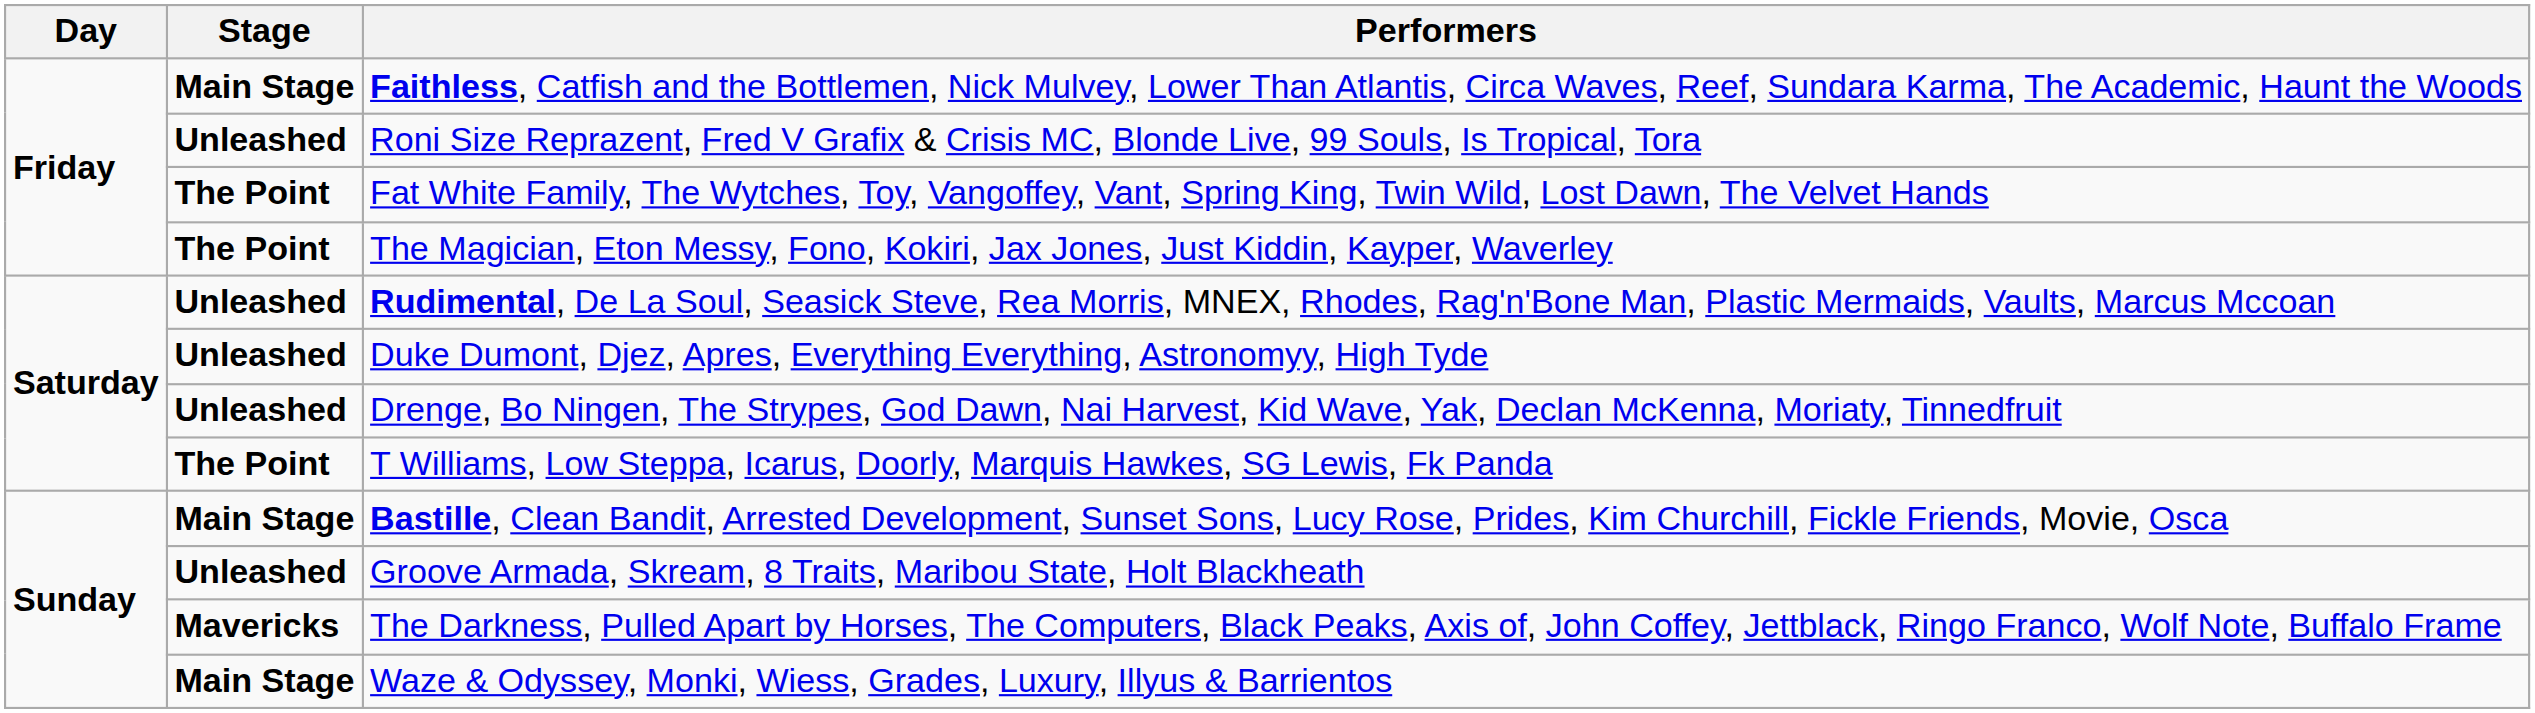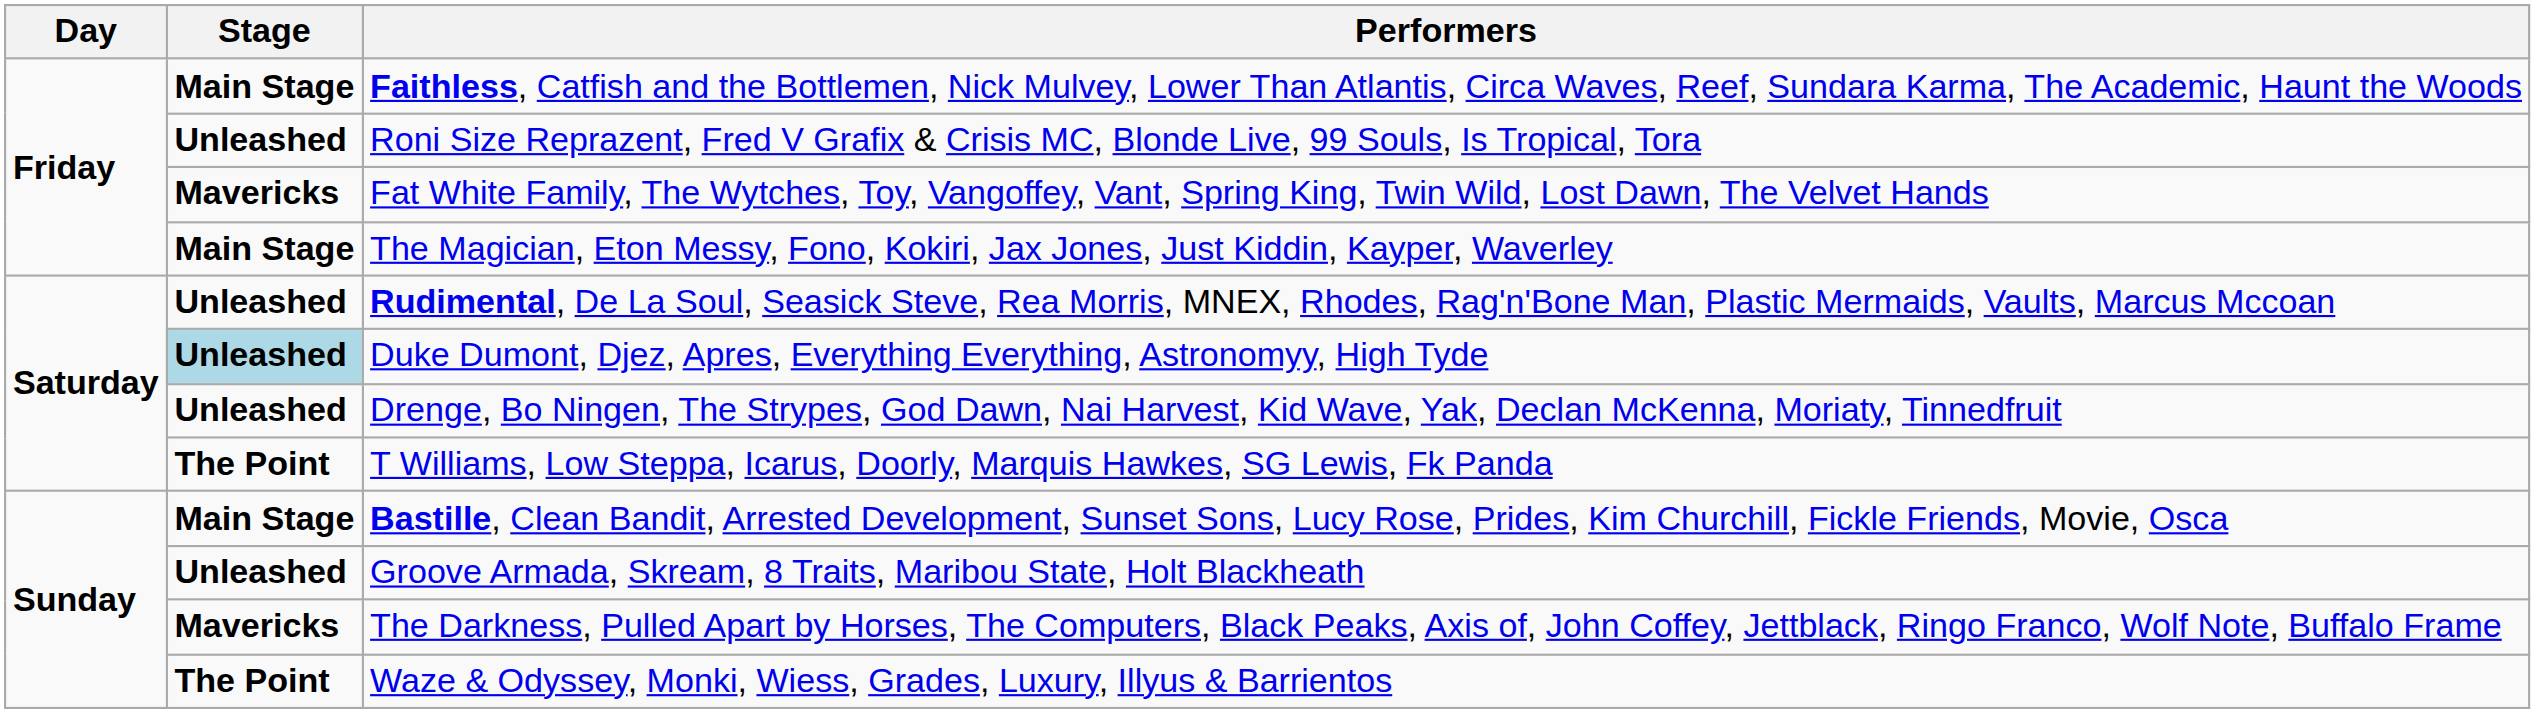(252, 193) The Point -> (257, 193) Mavericks
(252, 247) The Point -> (264, 247) Main Stage
(261, 355) no background -> (261, 355) lightblue background
(264, 680) Main Stage -> (252, 680) The Point
